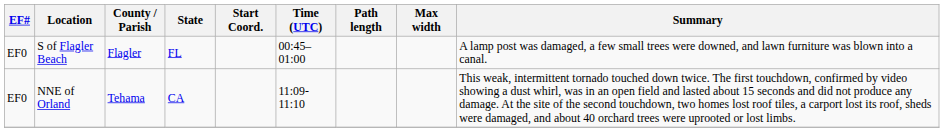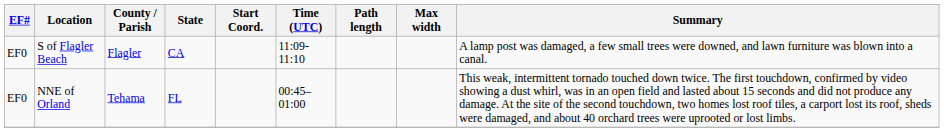(175, 52) FL -> (176, 52) CA
(295, 52) 00:45–01:00 -> (294, 52) 11:09-11:10
(176, 98) CA -> (175, 98) FL
(294, 98) 11:09-11:10 -> (295, 98) 00:45–01:00
